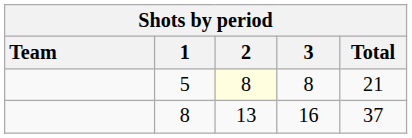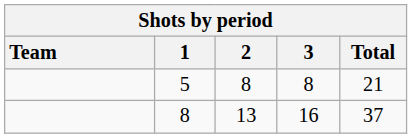(246, 84) lightyellow background -> (246, 84) no background
